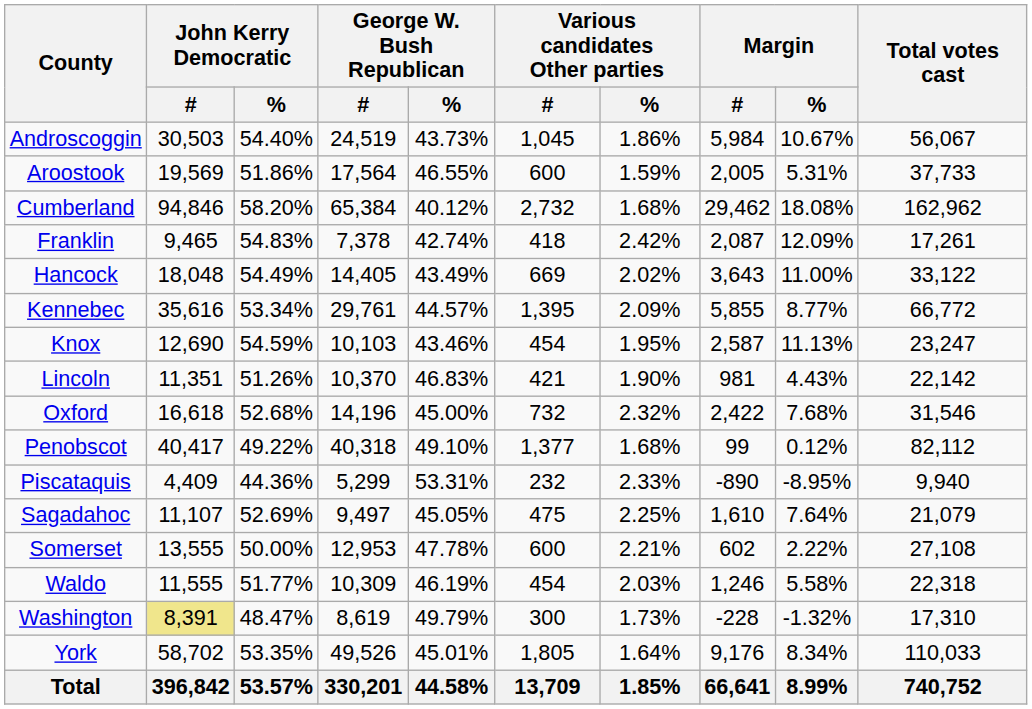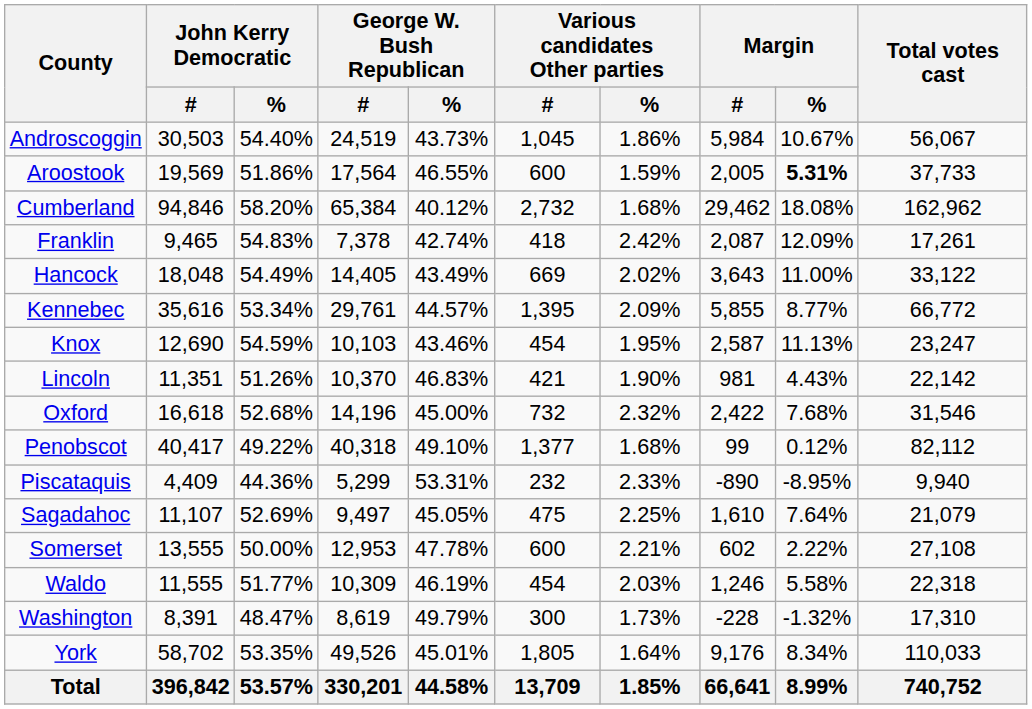(817, 172) normal -> (817, 172) bold
(191, 618) khaki background -> (191, 618) no background
